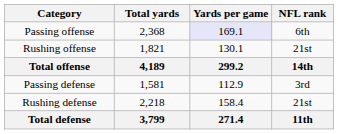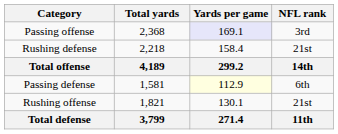(302, 31) 6th -> (302, 31) 3rd
rows swapped: (59, 48) <-> (59, 102)
(231, 84) no background -> (231, 84) lightyellow background
(302, 84) 3rd -> (302, 84) 6th
